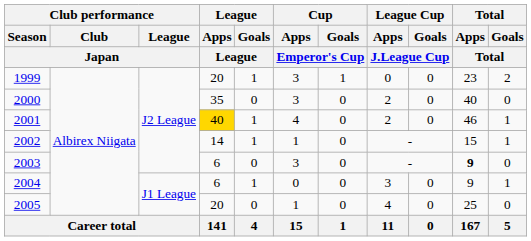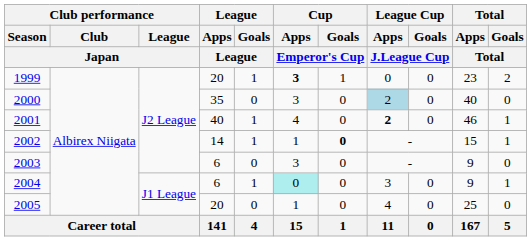(296, 78) normal -> (296, 78) bold
(388, 99) no background -> (388, 99) lightblue background
(217, 120) gold background -> (217, 120) no background
(388, 120) normal -> (388, 120) bold
(343, 141) normal -> (343, 141) bold
(470, 162) bold -> (470, 162) normal
(296, 183) no background -> (296, 183) paleturquoise background
